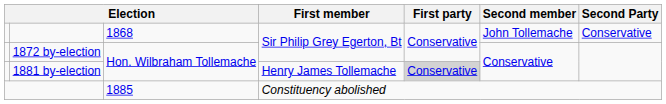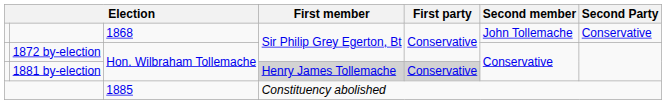(329, 71) no background -> (329, 71) lightgrey background
